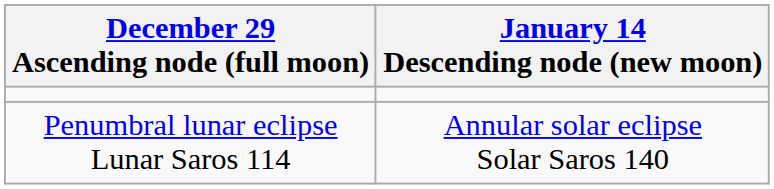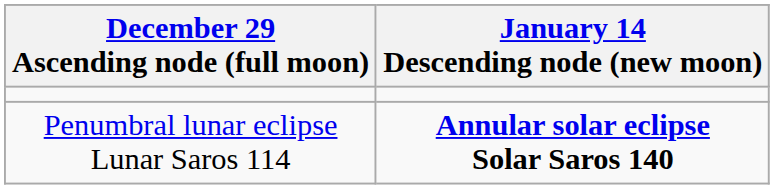(573, 142) normal -> (573, 142) bold
